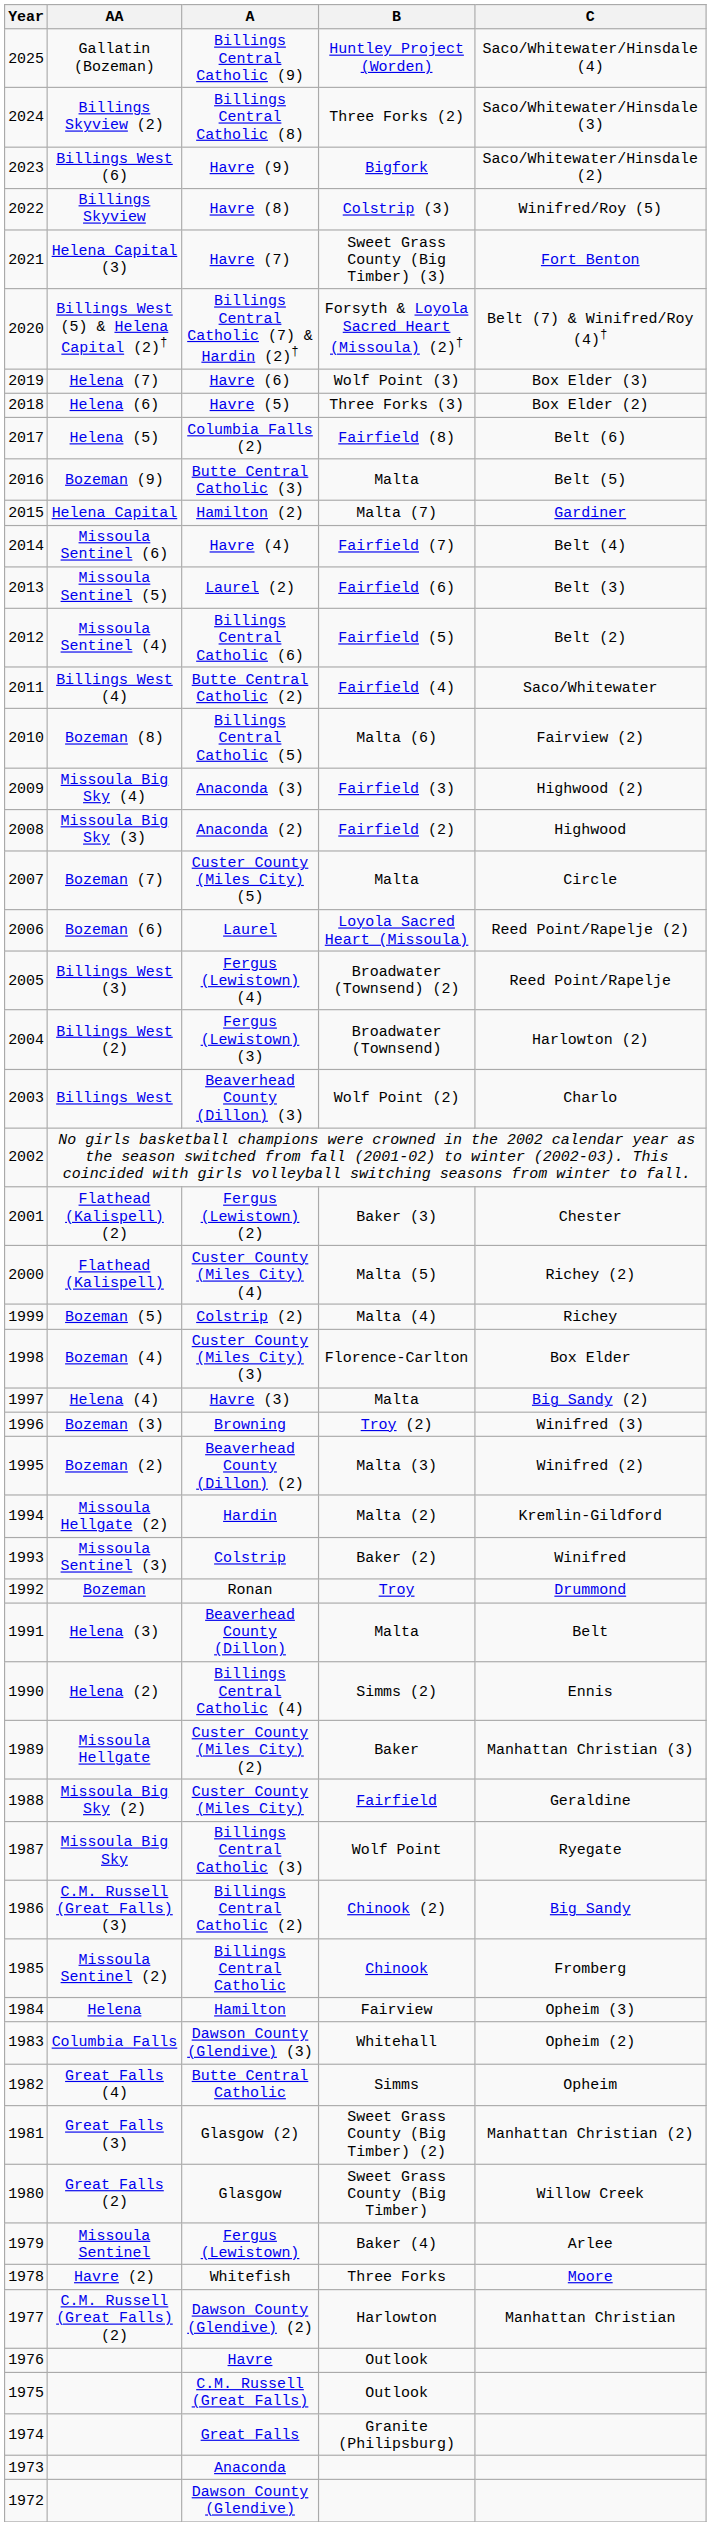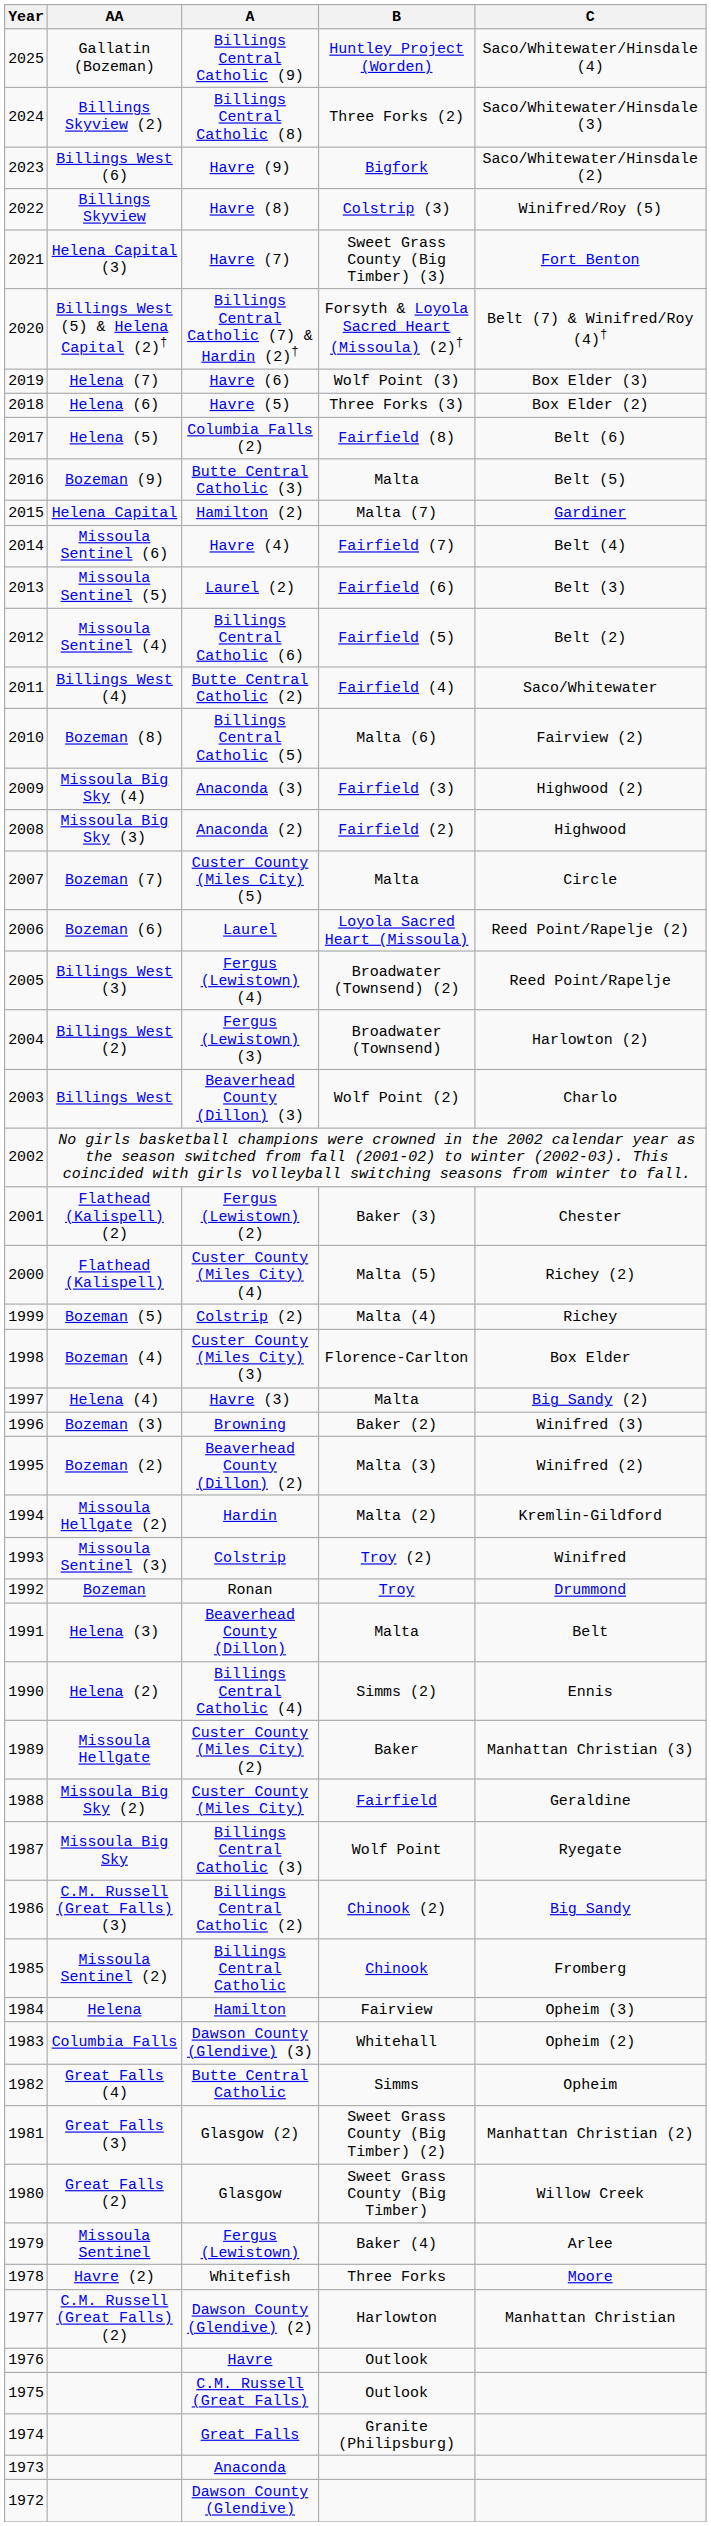(397, 1424) Troy (2) -> (397, 1424) Baker (2)
(397, 1558) Baker (2) -> (397, 1558) Troy (2)
